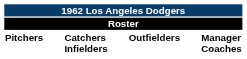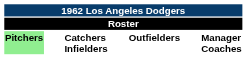(24, 37) no background -> (24, 37) lightgreen background
